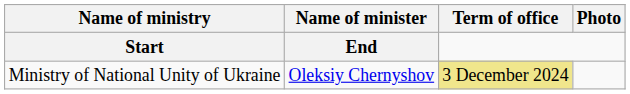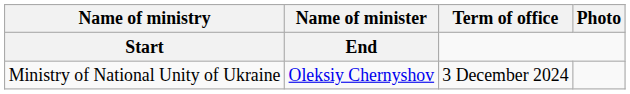(505, 74) khaki background -> (505, 74) no background
